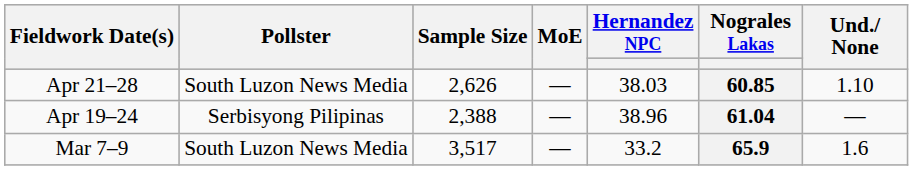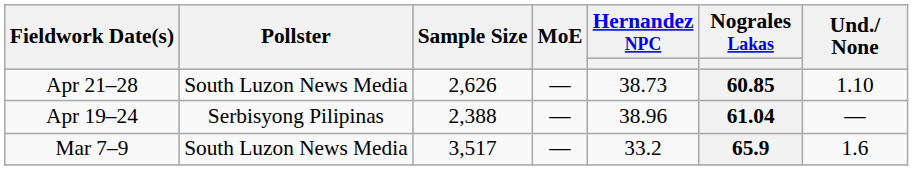(643, 84) 38.03 -> (643, 84) 38.73
